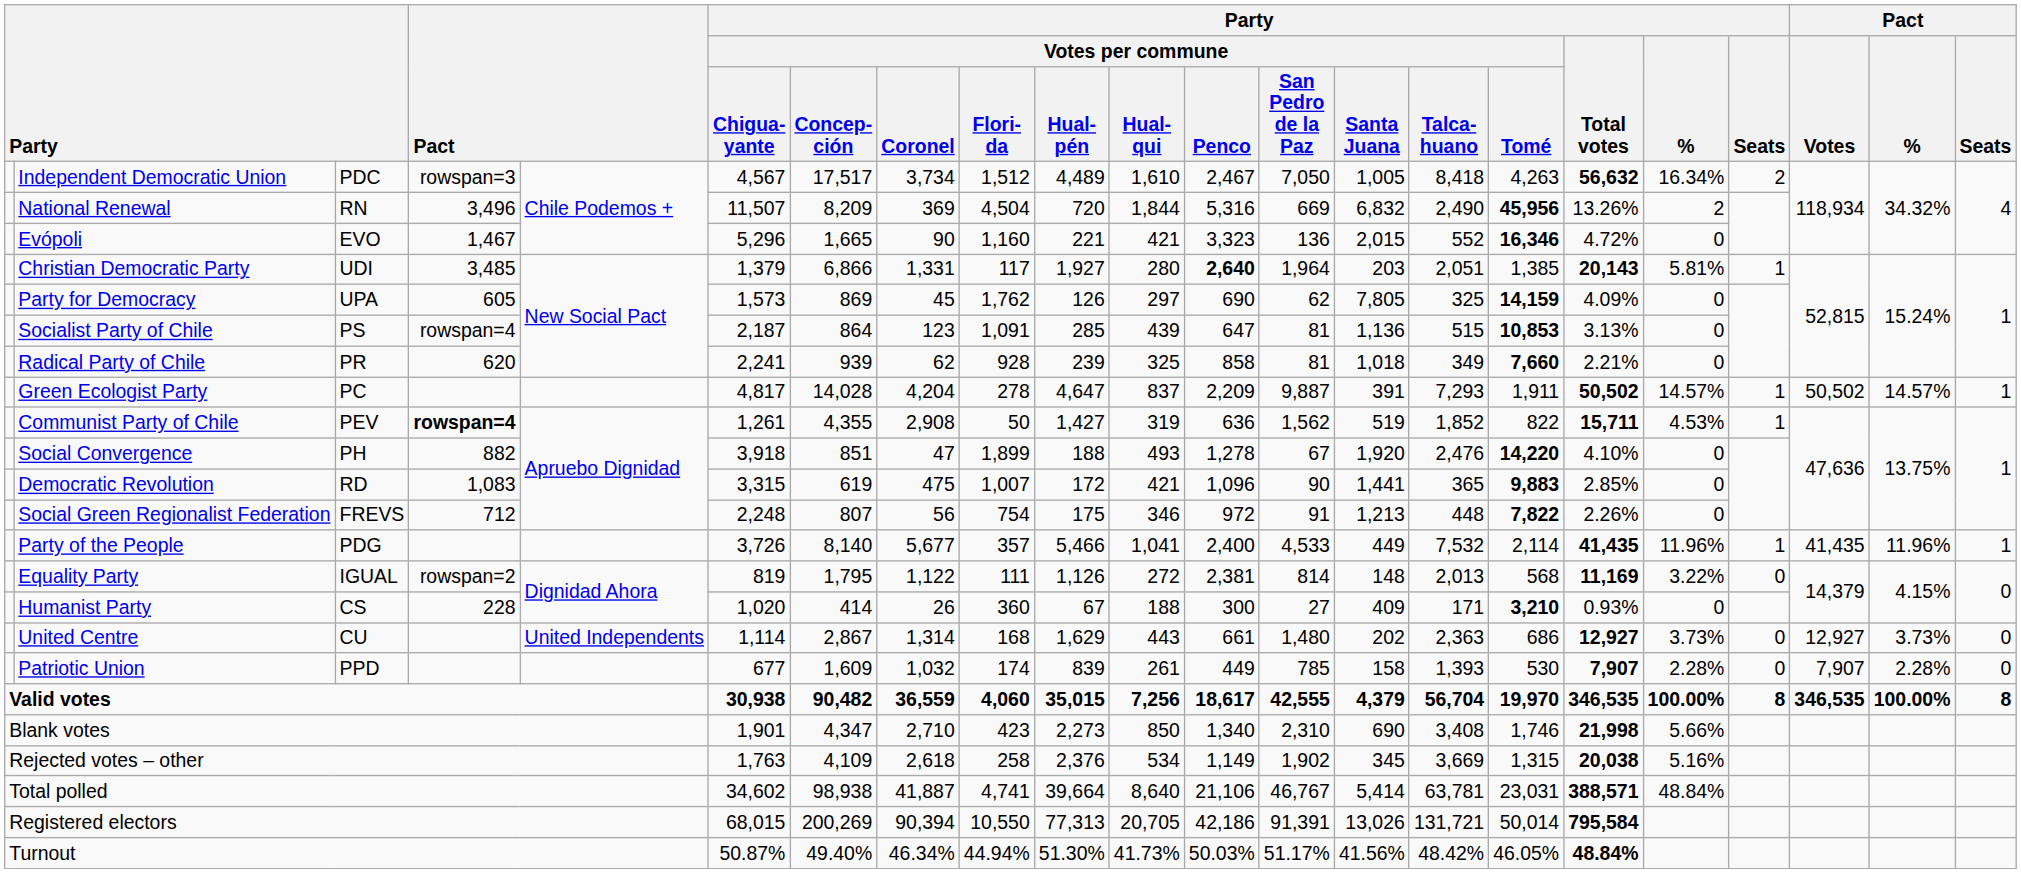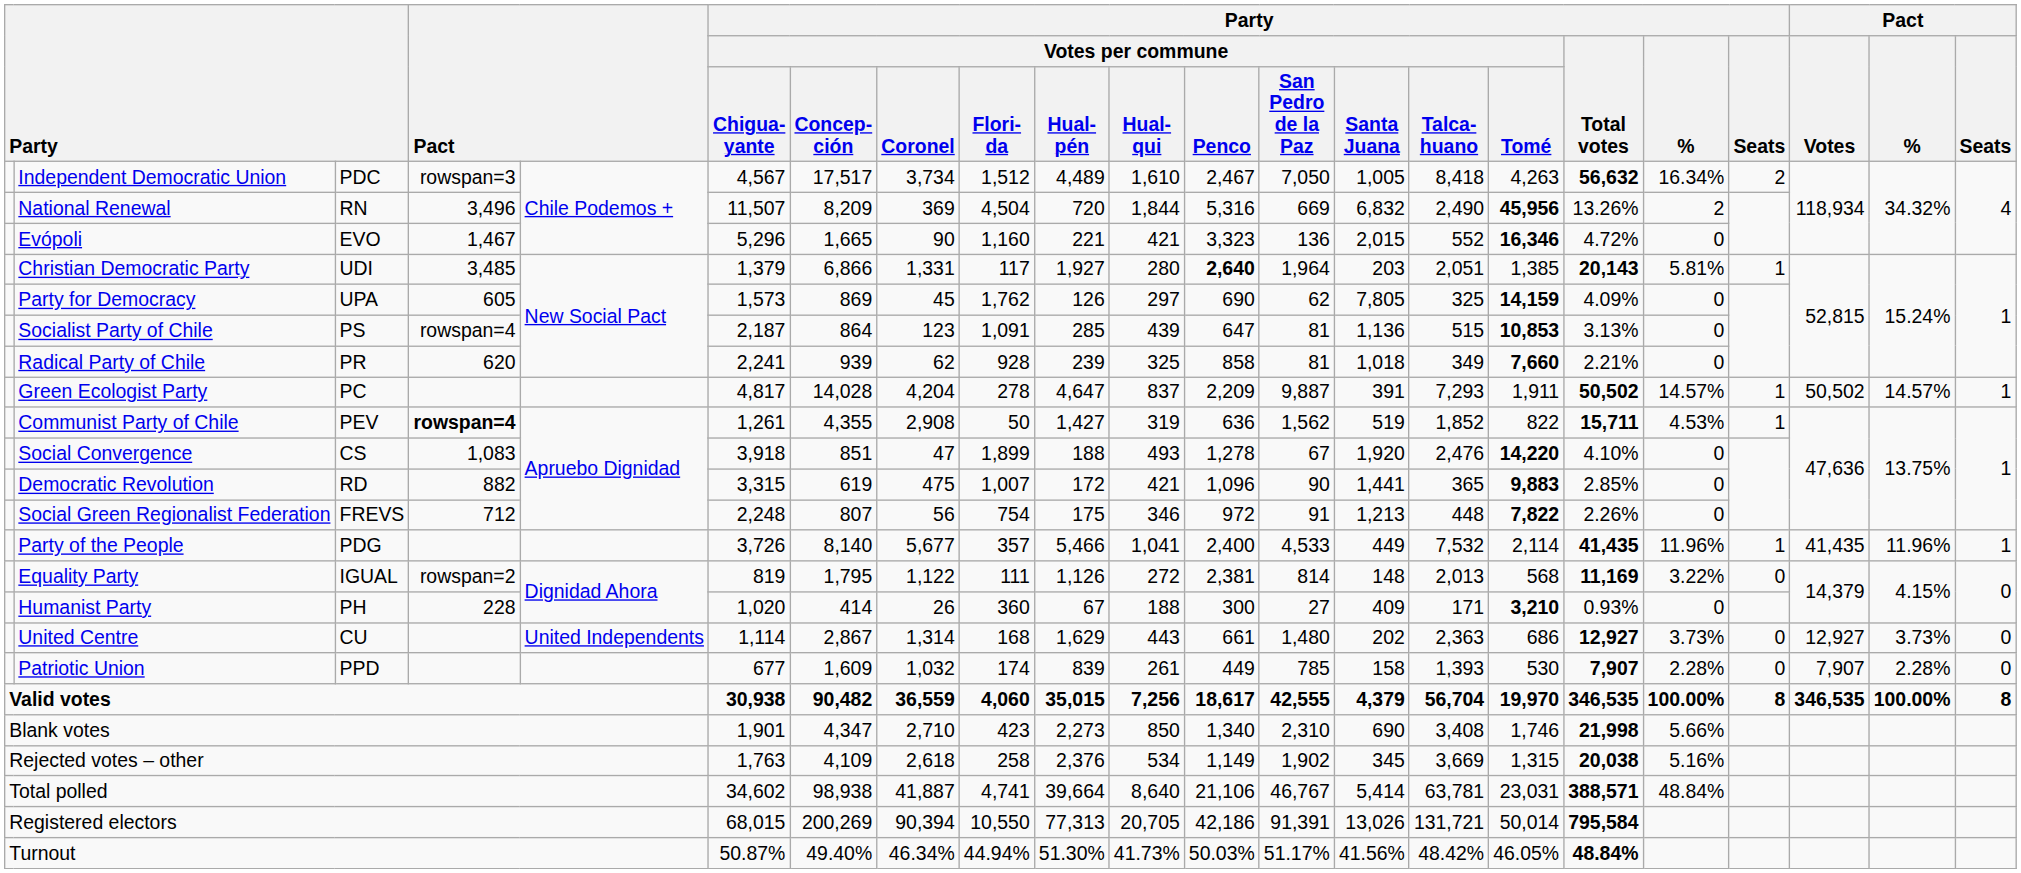(353, 454) PH -> (353, 454) CS
(499, 454) 882 -> (491, 454) 1,083
(491, 484) 1,083 -> (499, 484) 882
(353, 607) CS -> (353, 607) PH
